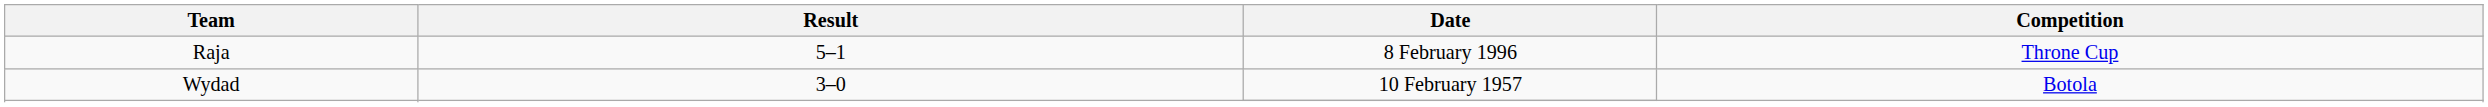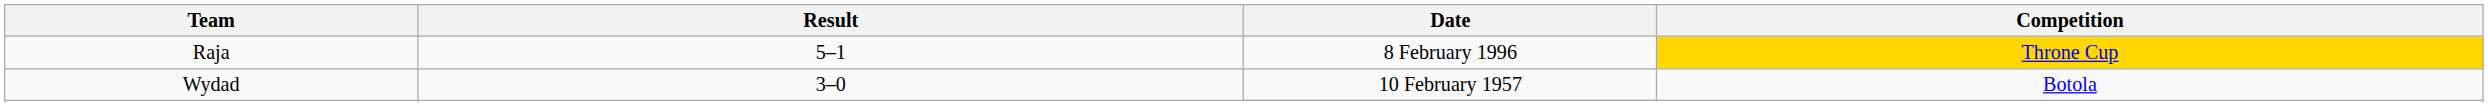(2070, 52) no background -> (2070, 52) gold background
